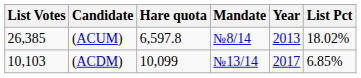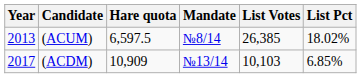columns swapped: (286, 15) <-> (37, 15)
(161, 38) 6,597.8 -> (130, 38) 6,597.5
(159, 61) 10,099 -> (129, 61) 10,909
